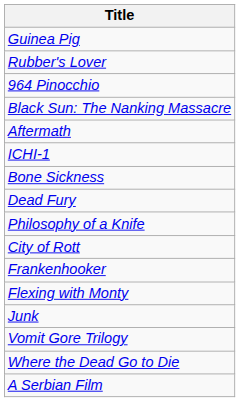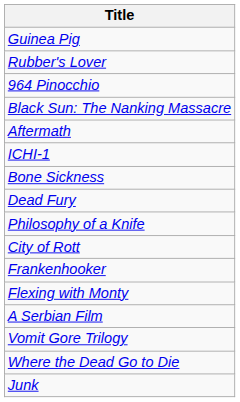(23, 316) Junk -> (55, 316) A Serbian Film
(55, 385) A Serbian Film -> (23, 385) Junk
